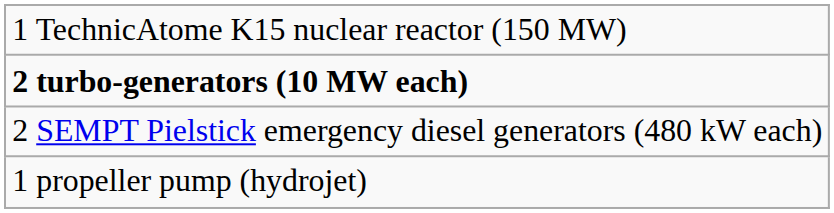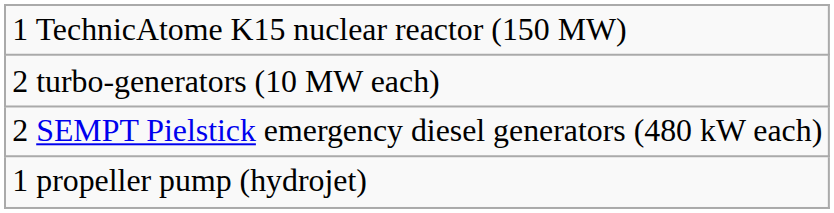(240, 80) bold -> (226, 80) normal
